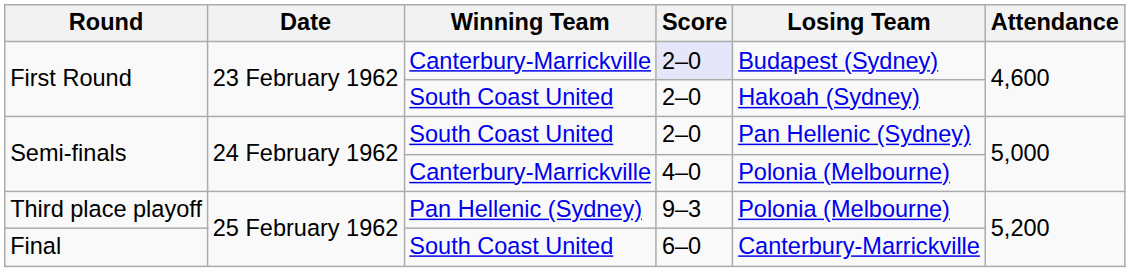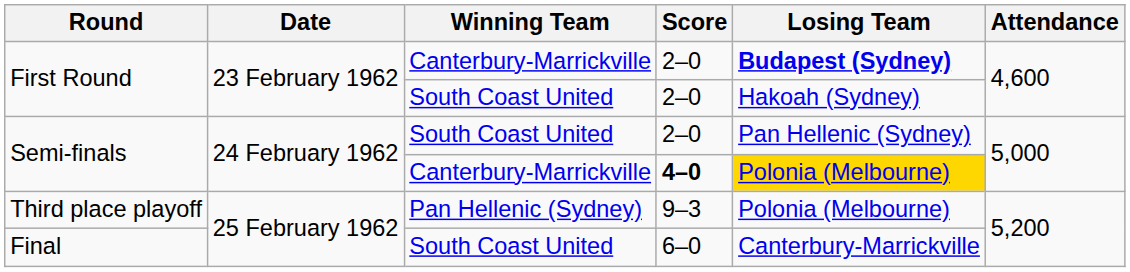(682, 60) lavender background -> (682, 60) no background
(838, 60) normal -> (845, 60) bold
(682, 172) normal -> (682, 172) bold
(844, 172) no background -> (844, 172) gold background
